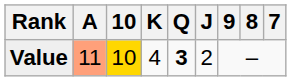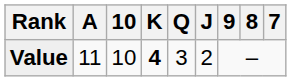(90, 57) lightsalmon background -> (90, 57) no background
(124, 57) gold background -> (124, 57) no background
(155, 57) normal -> (155, 57) bold
(182, 57) bold -> (182, 57) normal
